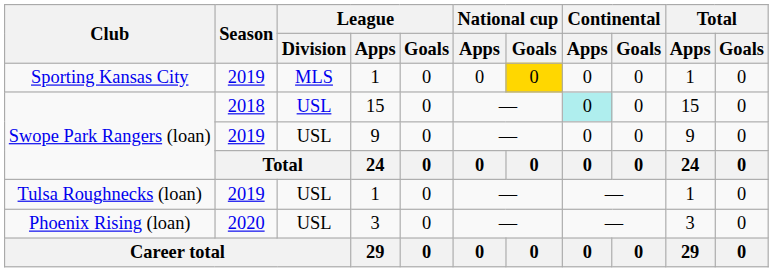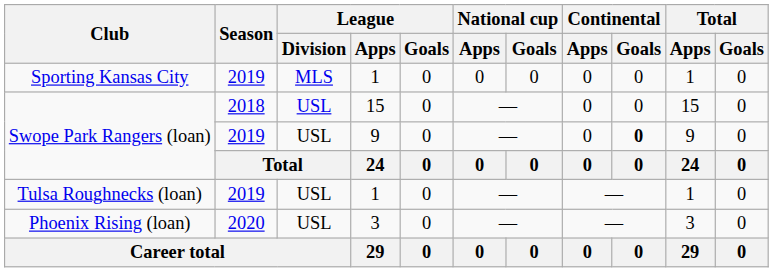(534, 77) gold background -> (534, 77) no background
(587, 106) paleturquoise background -> (587, 106) no background
(639, 135) normal -> (639, 135) bold
